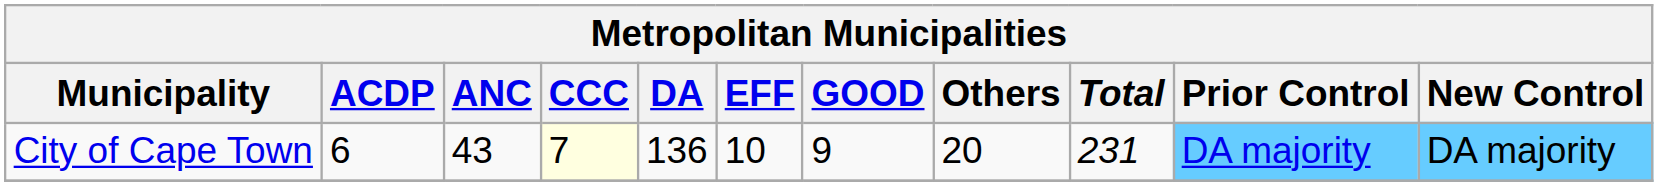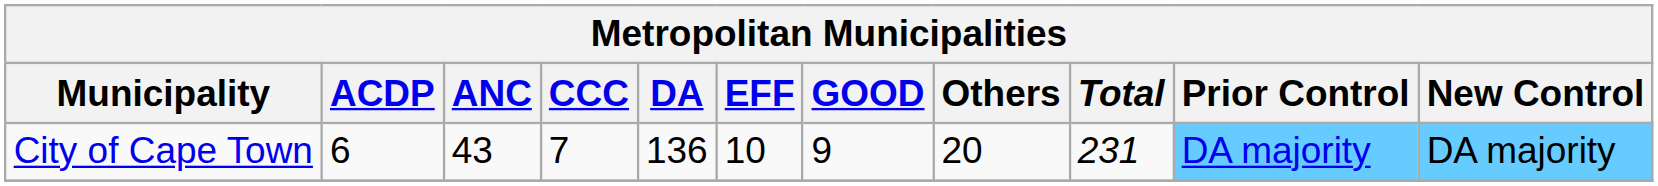(559, 151) lightyellow background -> (559, 151) no background
